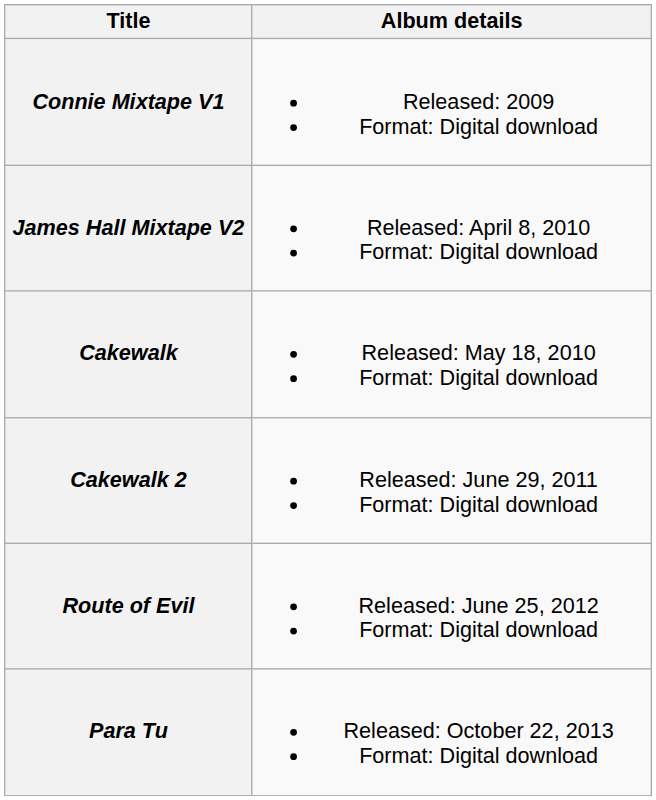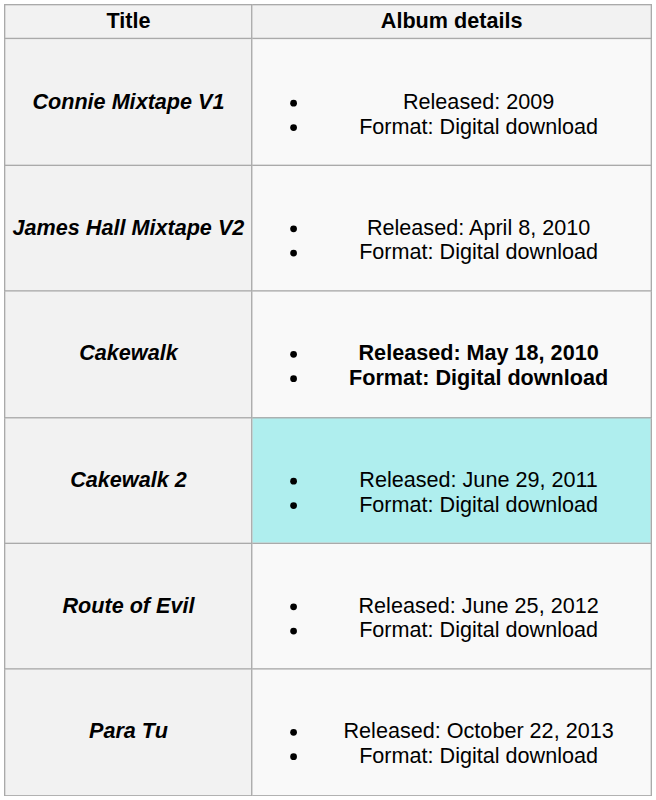(452, 366) normal -> (452, 366) bold
(452, 492) no background -> (452, 492) paleturquoise background
